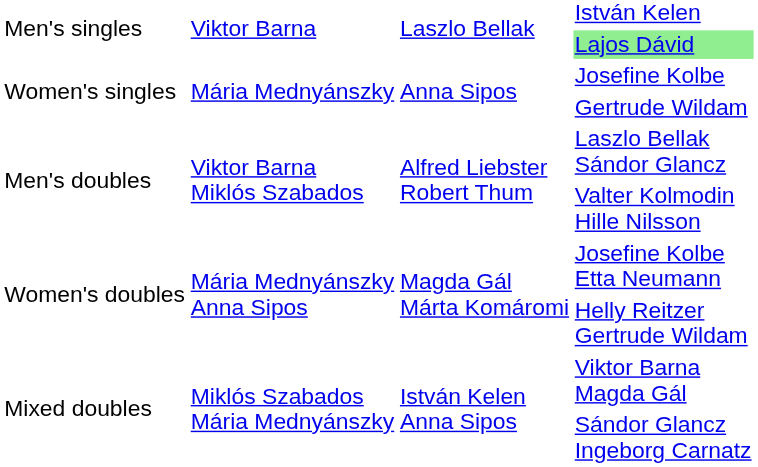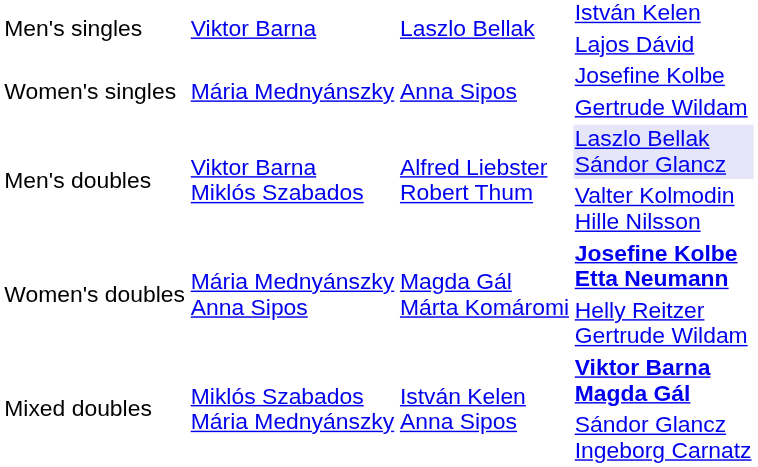(635, 44) lightgreen background -> (635, 44) no background
(650, 151) no background -> (650, 151) lavender background
(650, 266) normal -> (656, 266) bold
(637, 380) normal -> (643, 380) bold
